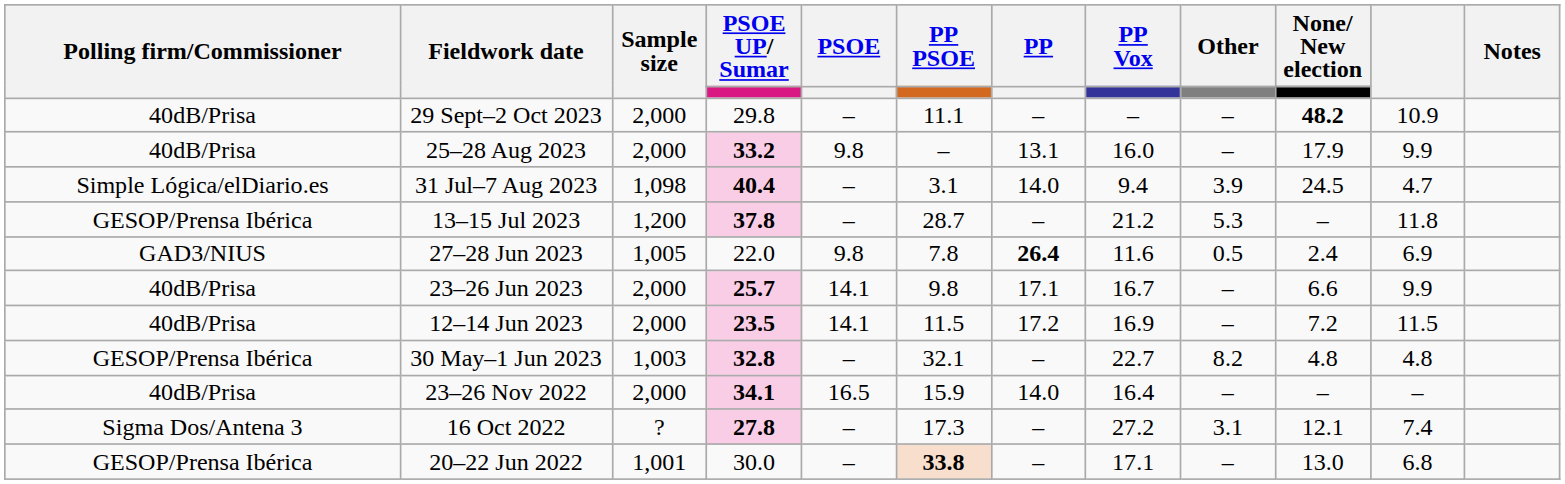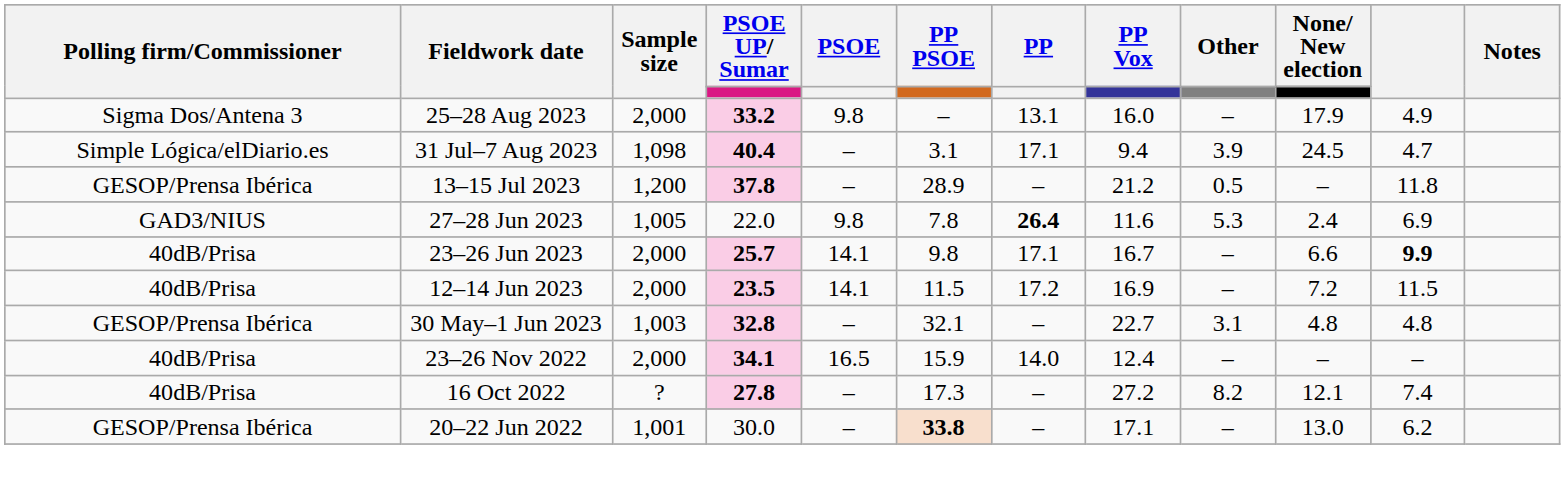- row: (506, 115)
(203, 150) 40dB/Prisa -> (203, 115) Sigma Dos/Antena 3
(1417, 150) 9.9 -> (1417, 115) 4.9
(1038, 185) 14.0 -> (1038, 150) 17.1
(944, 219) 28.7 -> (944, 185) 28.9
(1228, 219) 5.3 -> (1228, 185) 0.5
(1228, 254) 0.5 -> (1228, 219) 5.3
(1417, 288) normal -> (1417, 254) bold
(1228, 358) 8.2 -> (1228, 323) 3.1
(1133, 392) 16.4 -> (1133, 358) 12.4
(203, 427) Sigma Dos/Antena 3 -> (203, 392) 40dB/Prisa
(1228, 427) 3.1 -> (1228, 392) 8.2
(1417, 462) 6.8 -> (1417, 427) 6.2
